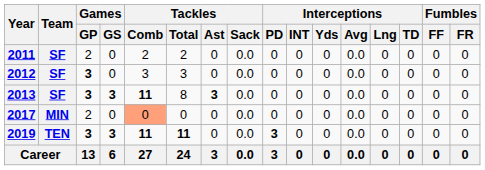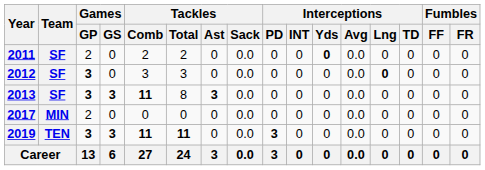(327, 54) normal -> (327, 54) bold
(385, 74) normal -> (385, 74) bold
(145, 114) lightsalmon background -> (145, 114) no background
